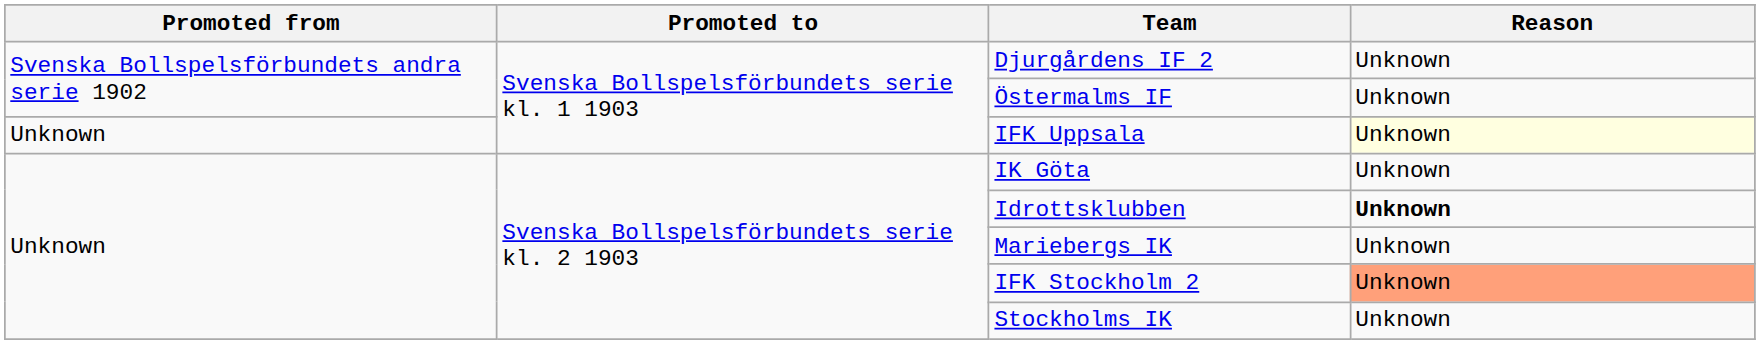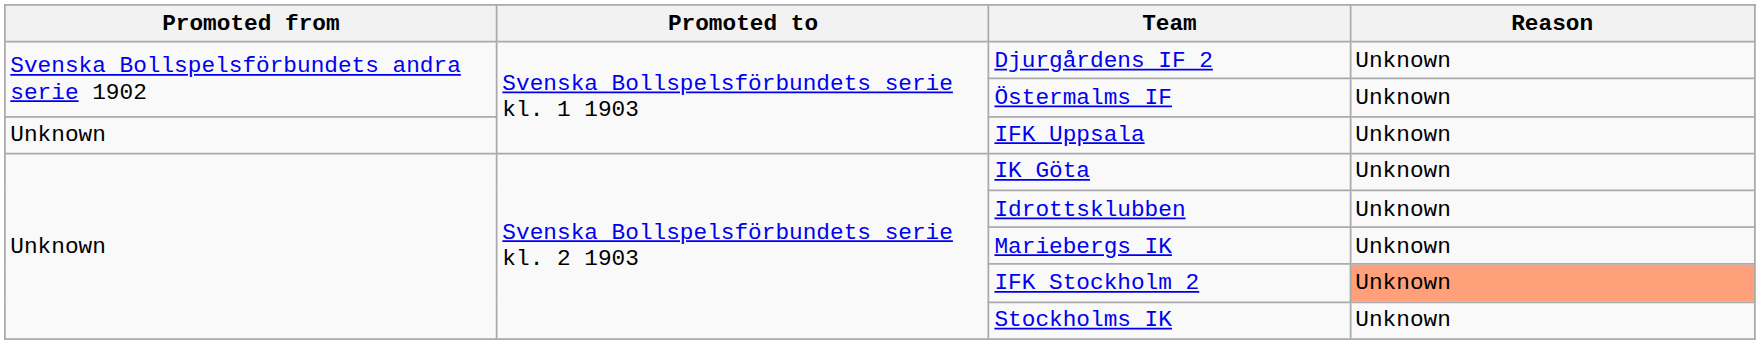(1403, 135) lightyellow background -> (1403, 135) no background
(1403, 209) bold -> (1403, 209) normal
